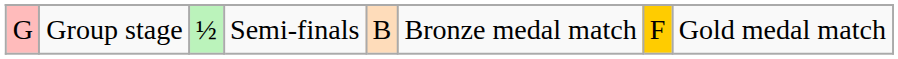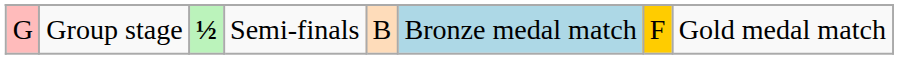(206, 29) normal -> (206, 29) bold
(521, 29) no background -> (521, 29) lightblue background
